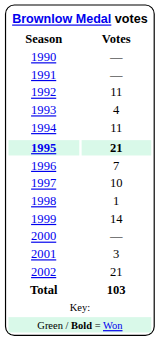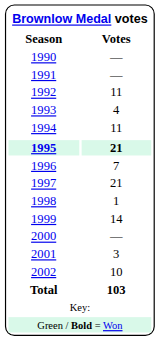(116, 183) 10 -> (116, 183) 21
(116, 272) 21 -> (116, 272) 10
